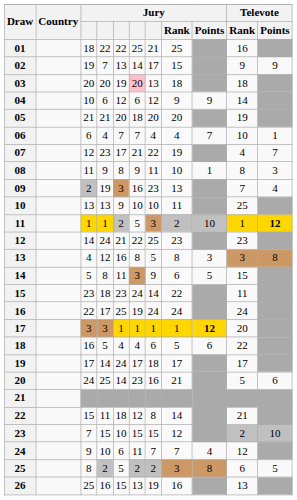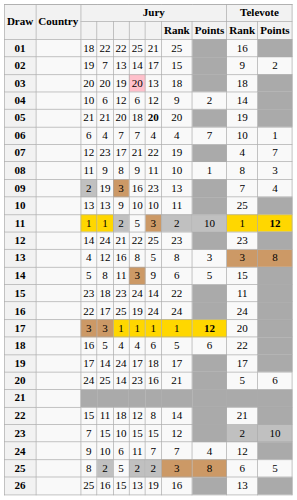(275, 65) 9 -> (275, 65) 2
(210, 100) 9 -> (210, 100) 2
(153, 118) normal -> (153, 118) bold
